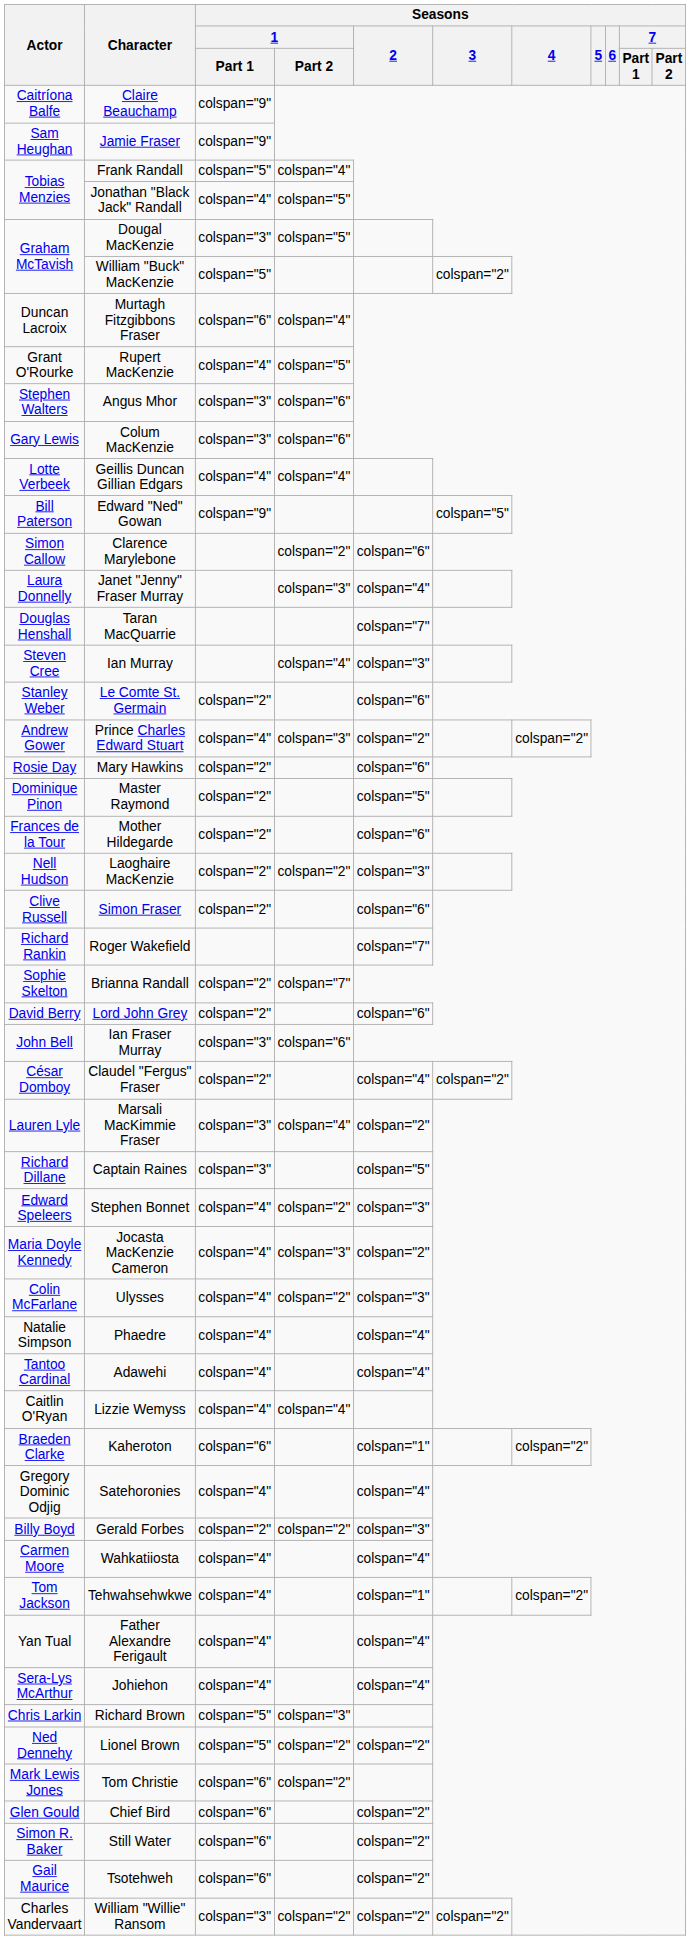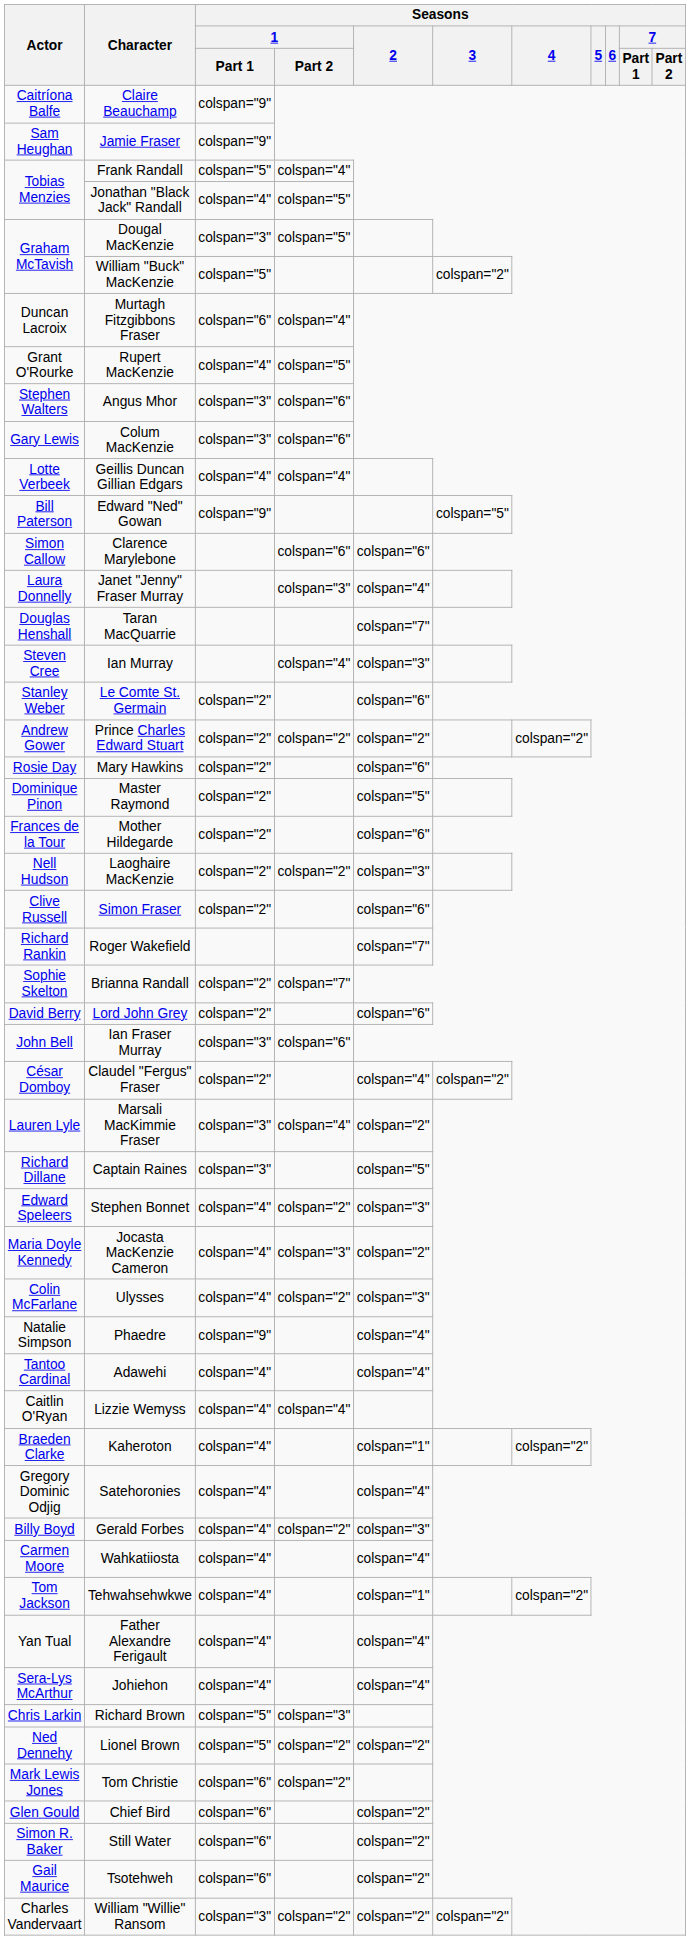(314, 551) colspan="2" -> (314, 551) colspan="6"
(235, 738) colspan="4" -> (235, 738) colspan="2"
(314, 738) colspan="3" -> (314, 738) colspan="2"
(235, 1335) colspan="4" -> (235, 1335) colspan="9"
(235, 1446) colspan="6" -> (235, 1446) colspan="4"
(235, 1529) colspan="2" -> (235, 1529) colspan="4"
